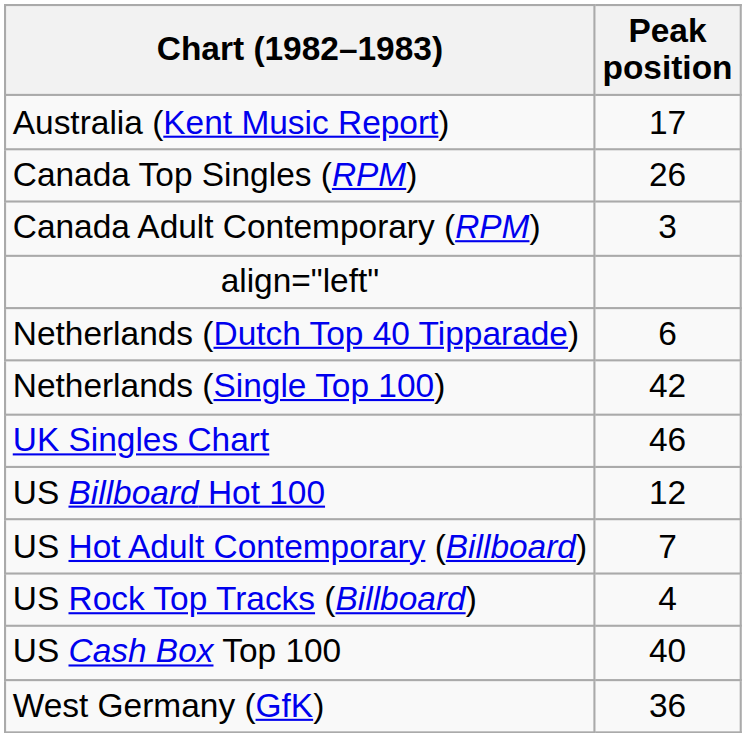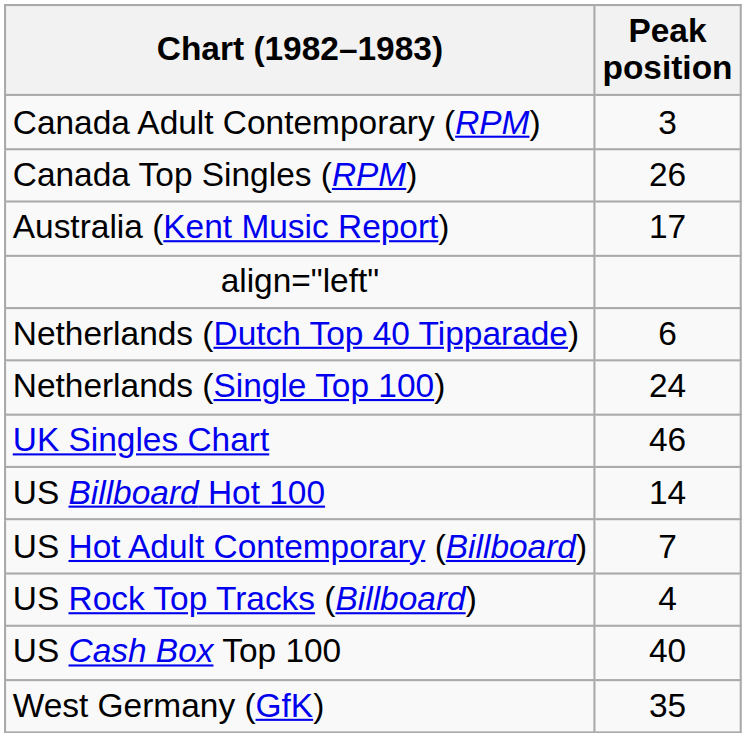rows swapped: (231, 121) <-> (277, 227)
(667, 386) 42 -> (667, 386) 24
(667, 492) 12 -> (667, 492) 14
(667, 705) 36 -> (667, 705) 35
